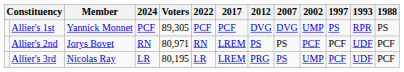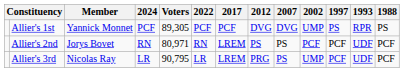(175, 59) 80,195 -> (175, 59) 90,795
